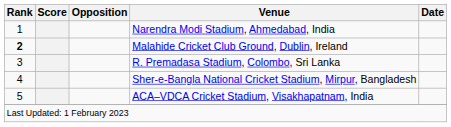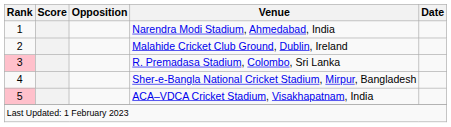(20, 46) bold -> (20, 46) normal
(20, 63) no background -> (20, 63) pink background
(20, 96) no background -> (20, 96) pink background
